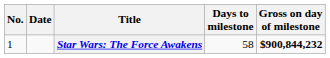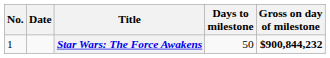(248, 44) 58 -> (248, 44) 50
